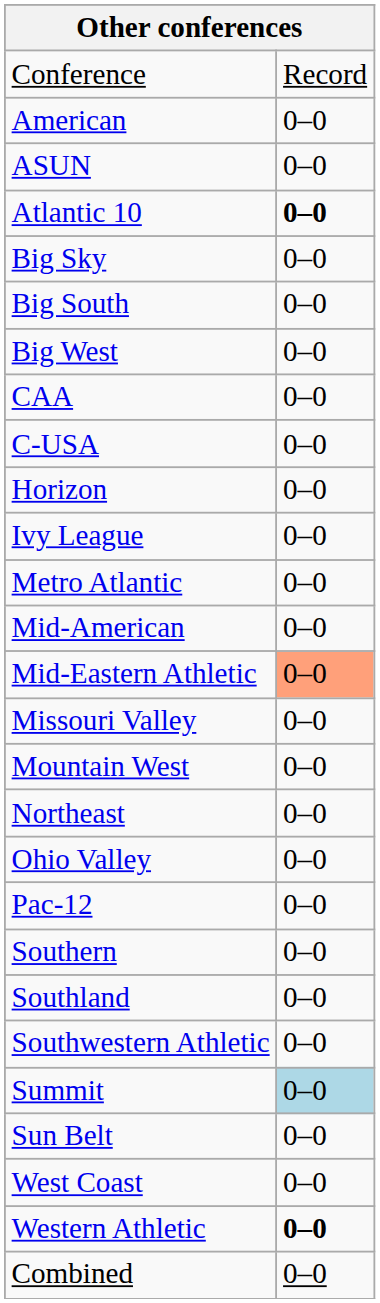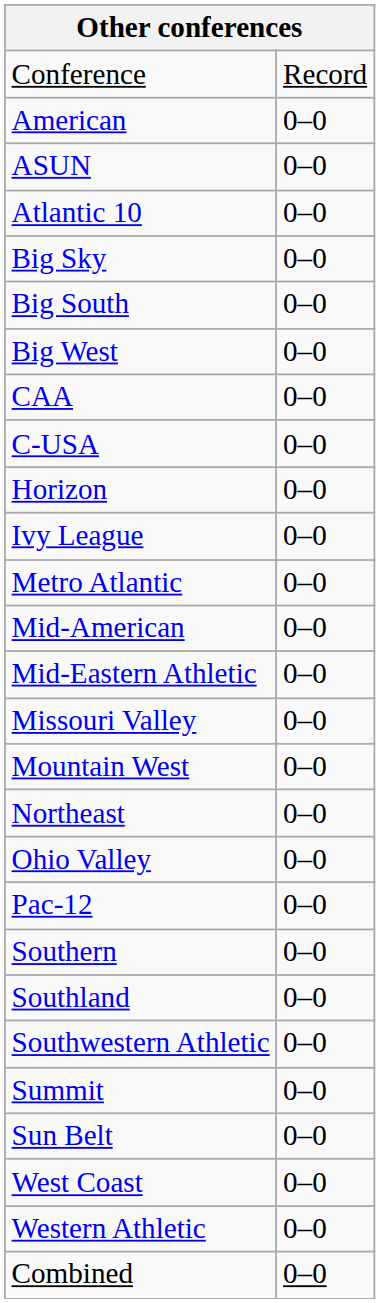(305, 212) bold -> (305, 212) normal
(305, 674) lightsalmon background -> (305, 674) no background
(305, 1089) lightblue background -> (305, 1089) no background
(305, 1228) bold -> (305, 1228) normal
